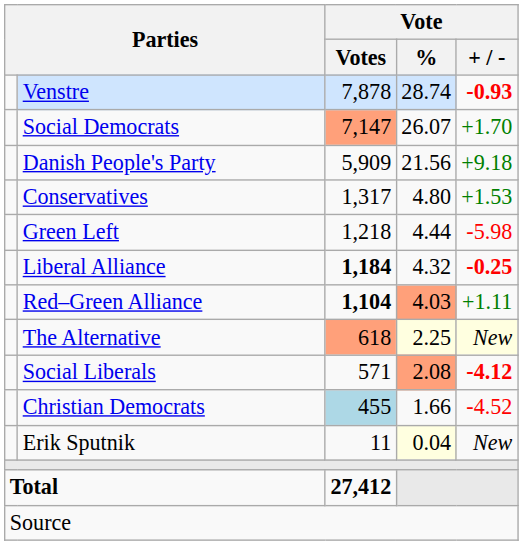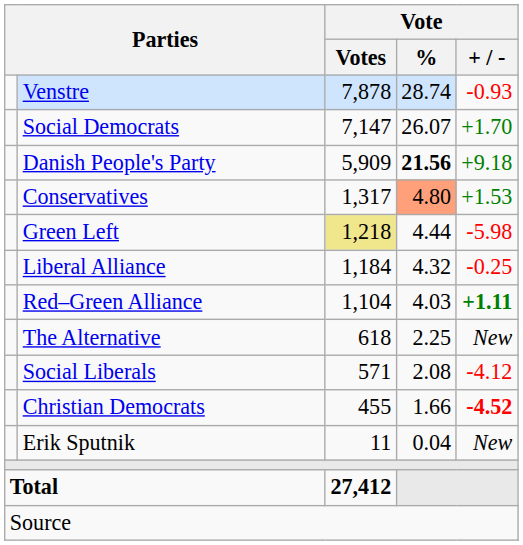(489, 92) bold -> (489, 92) normal
(366, 127) lightsalmon background -> (366, 127) no background
(426, 162) normal -> (426, 162) bold
(432, 197) no background -> (432, 197) lightsalmon background
(366, 232) no background -> (366, 232) khaki background
(366, 267) bold -> (366, 267) normal
(489, 267) bold -> (489, 267) normal
(366, 302) bold -> (366, 302) normal
(432, 302) lightsalmon background -> (432, 302) no background
(487, 302) normal -> (487, 302) bold
(375, 337) lightsalmon background -> (375, 337) no background
(432, 337) lightyellow background -> (432, 337) no background
(493, 337) lightyellow background -> (493, 337) no background
(432, 372) lightsalmon background -> (432, 372) no background
(489, 372) bold -> (489, 372) normal
(375, 407) lightblue background -> (375, 407) no background
(489, 407) normal -> (489, 407) bold
(432, 442) lightyellow background -> (432, 442) no background
